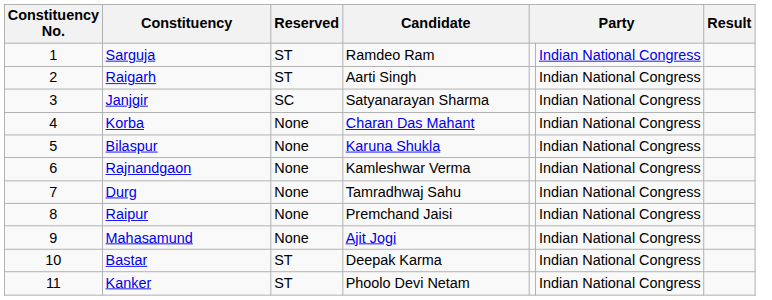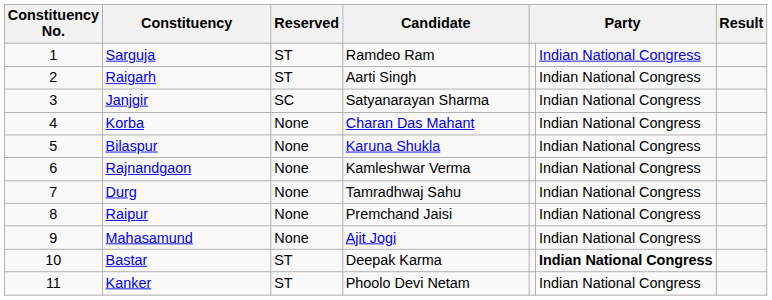(620, 260) normal -> (626, 260) bold
